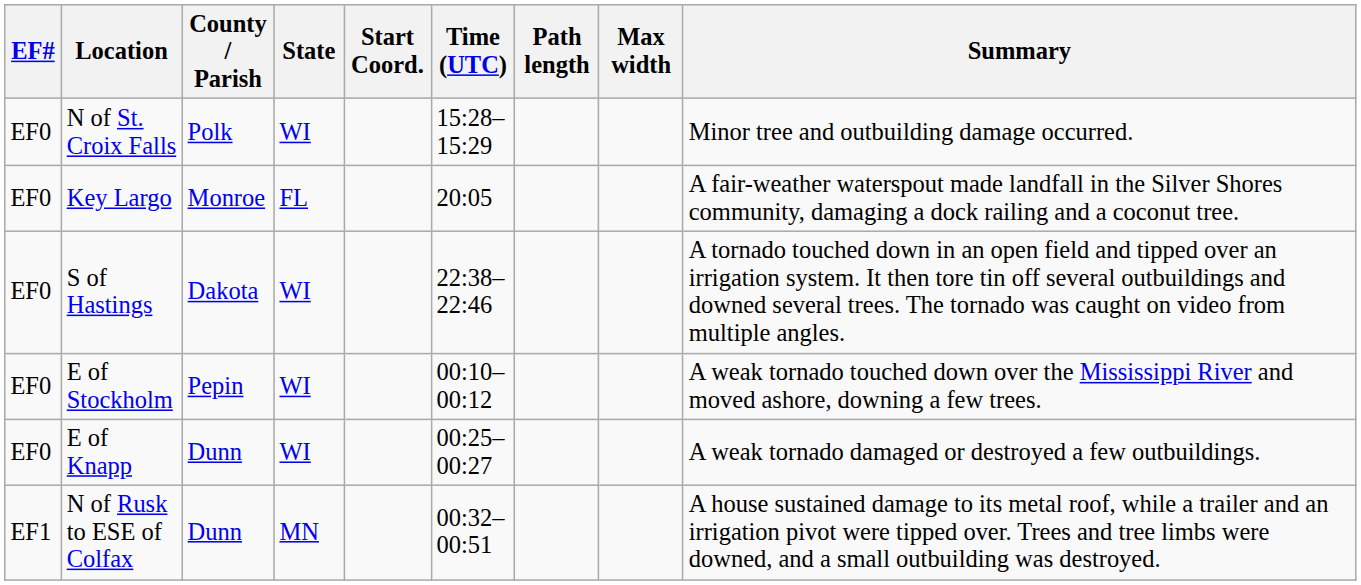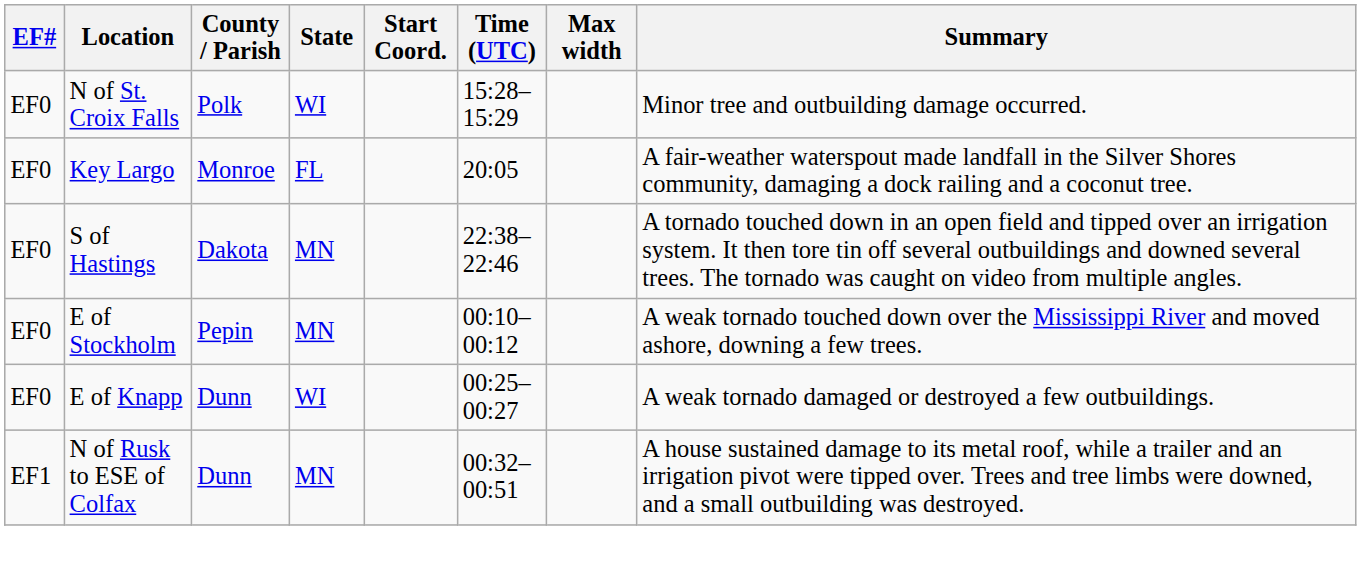- column: (557, 51)
(295, 291) WI -> (315, 250) MN
(295, 385) WI -> (315, 330) MN
